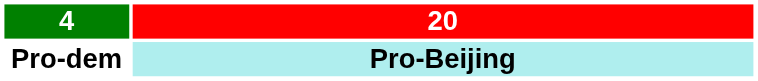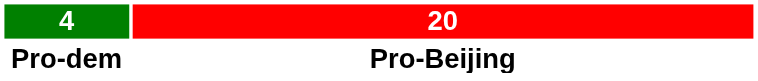(443, 58) paleturquoise background -> (443, 58) no background
